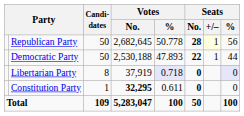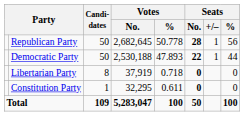(216, 42) lightyellow background -> (216, 42) no background
(172, 73) lavender background -> (172, 73) no background
(235, 73) lavender background -> (235, 73) no background
(139, 88) bold -> (139, 88) normal
